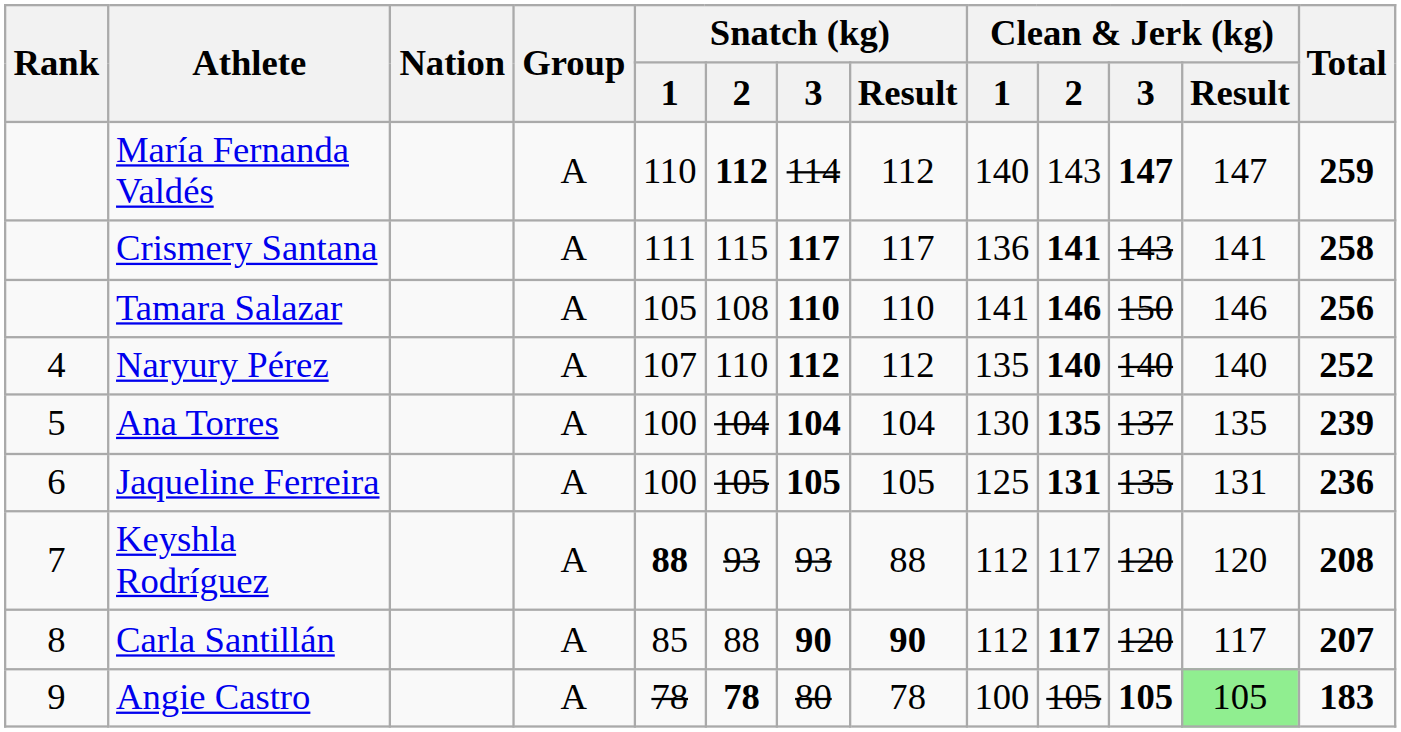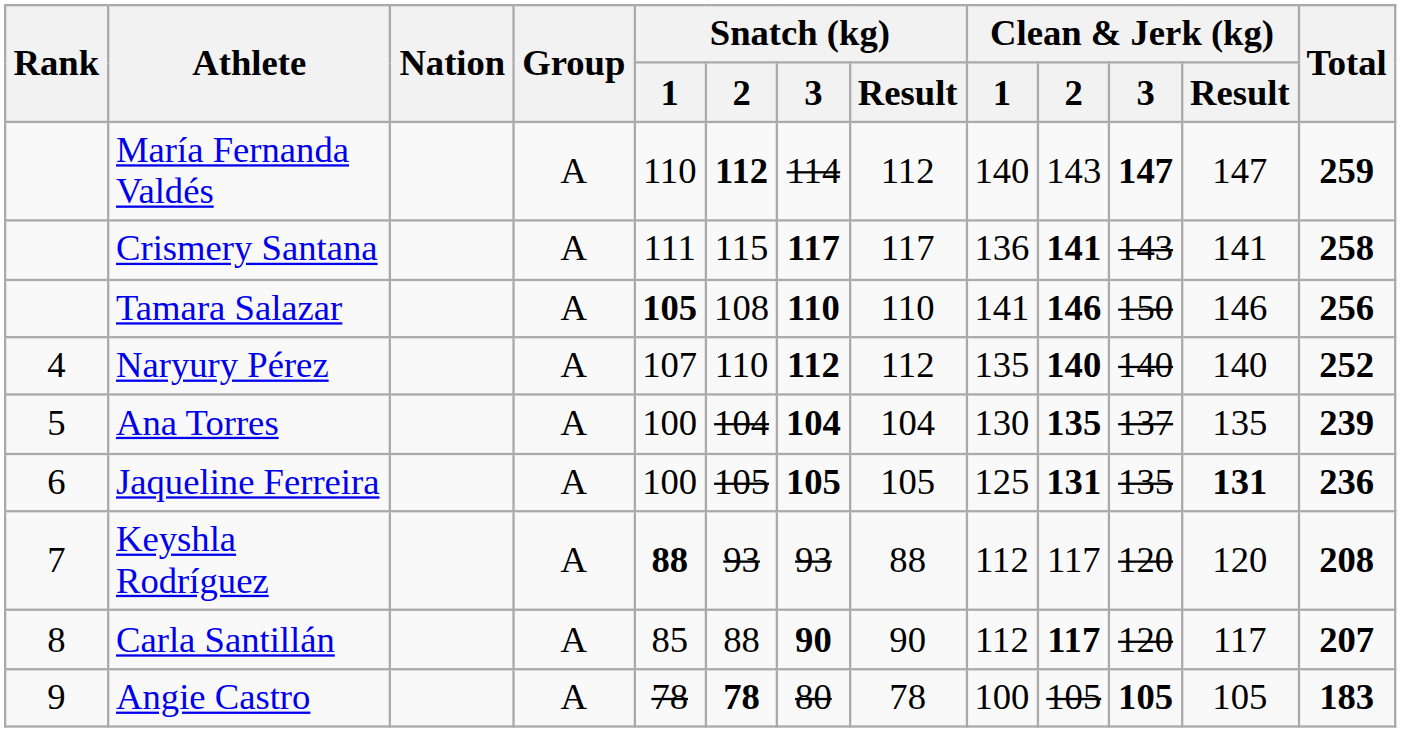(670, 307) normal -> (670, 307) bold
(1240, 481) normal -> (1240, 481) bold
(908, 638) bold -> (908, 638) normal
(1240, 697) lightgreen background -> (1240, 697) no background
